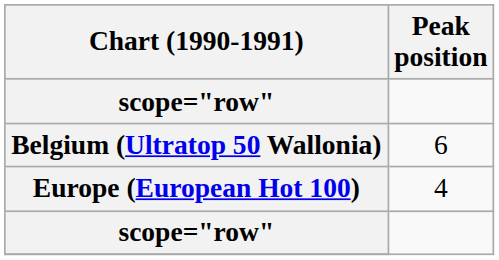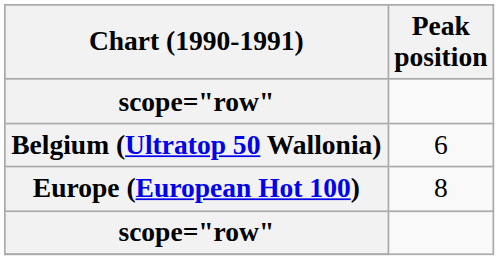(441, 188) 4 -> (441, 188) 8
